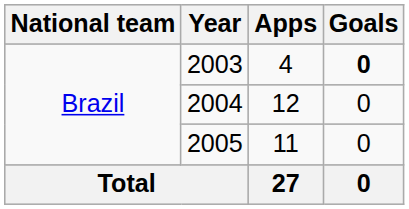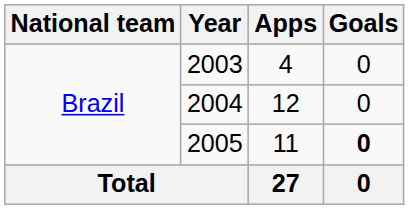(364, 64) bold -> (364, 64) normal
(364, 143) normal -> (364, 143) bold
